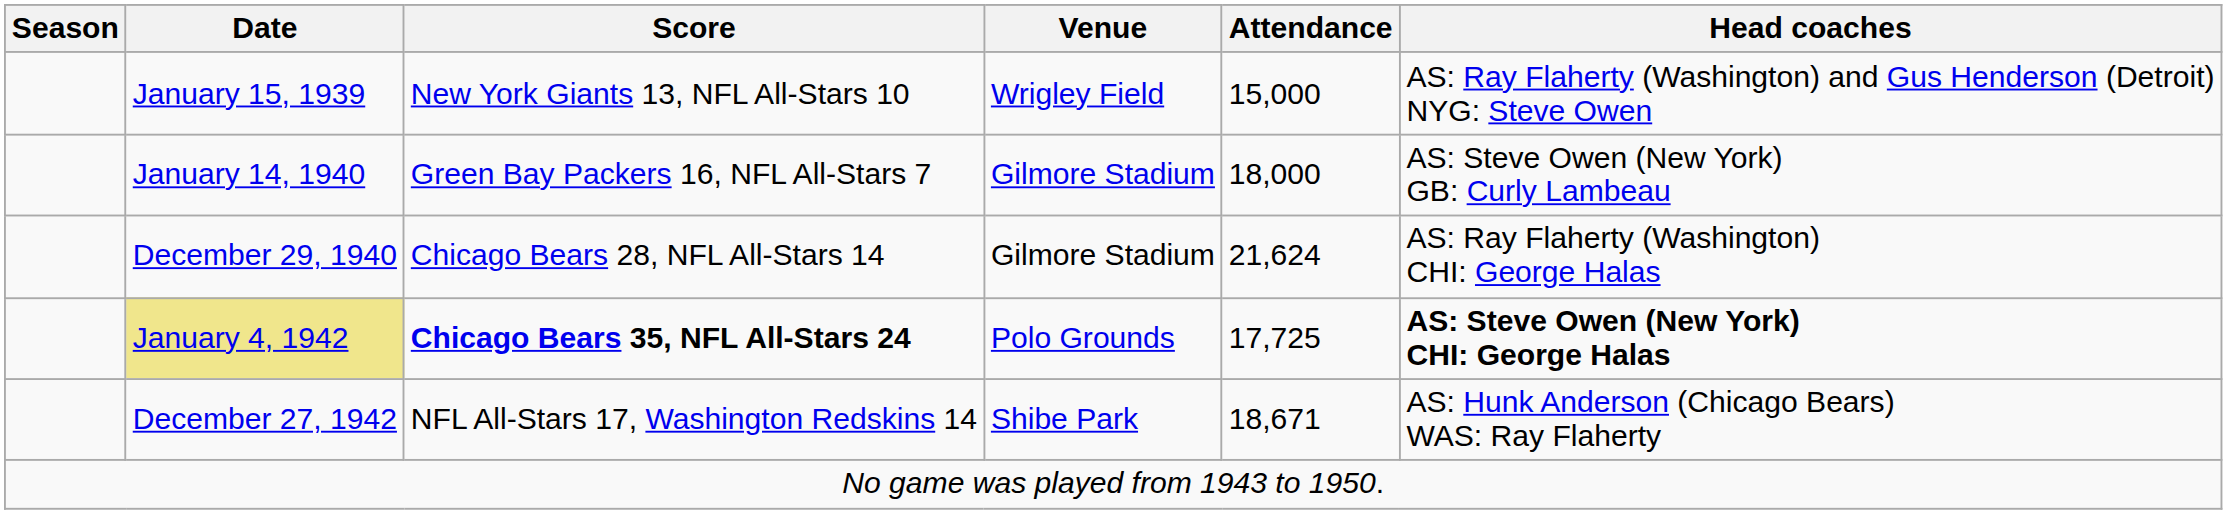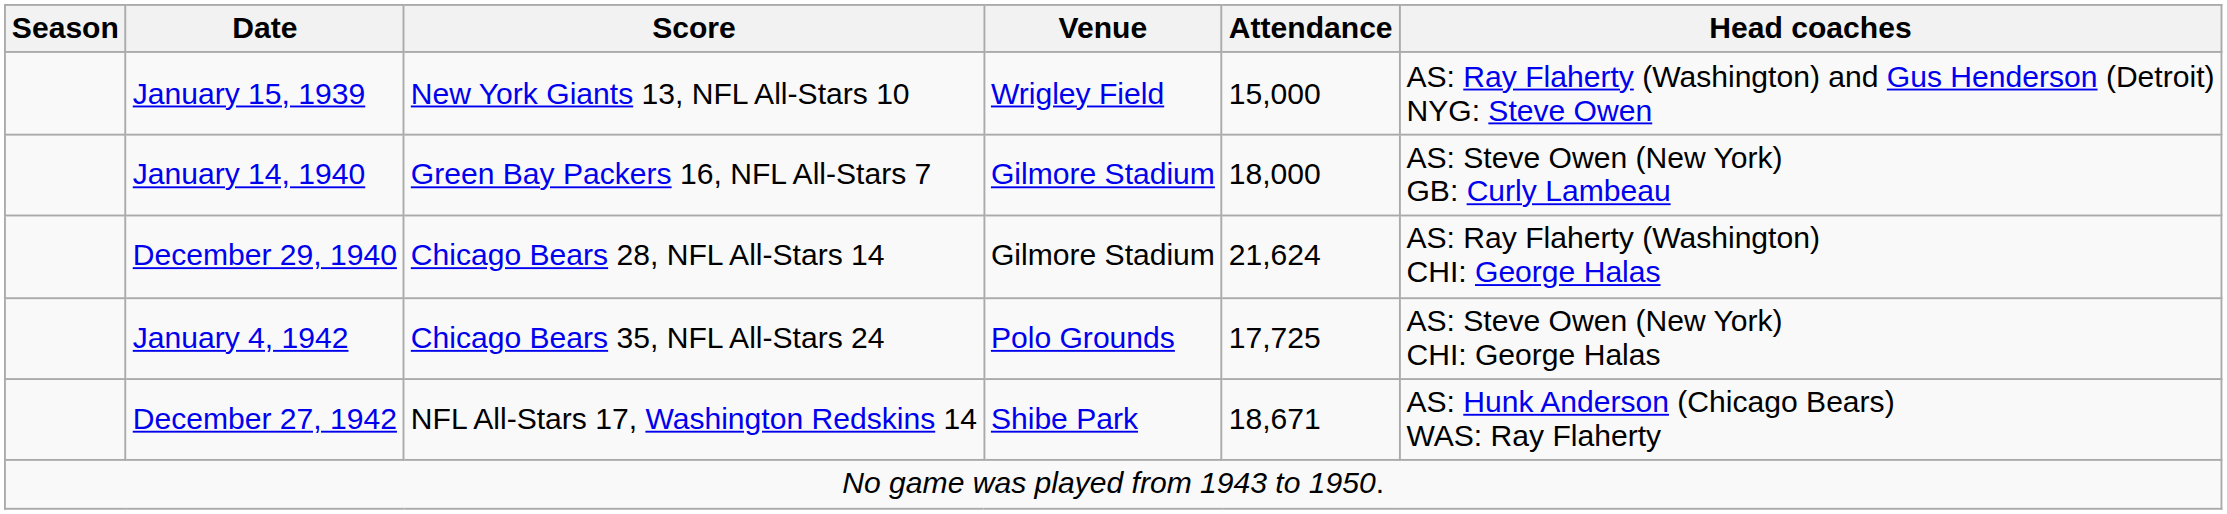(241, 337) khaki background -> (241, 337) no background
(661, 337) bold -> (648, 337) normal
(1603, 337) bold -> (1595, 337) normal
